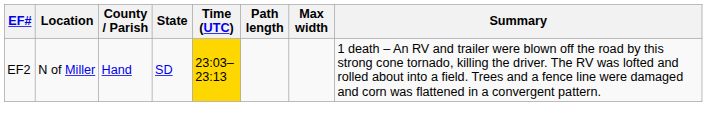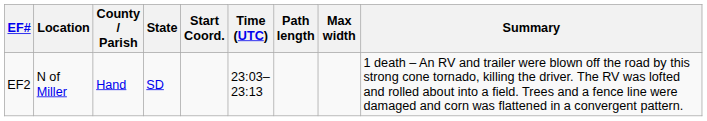+ column: (204, 28)
(214, 70) gold background -> (250, 84) no background
